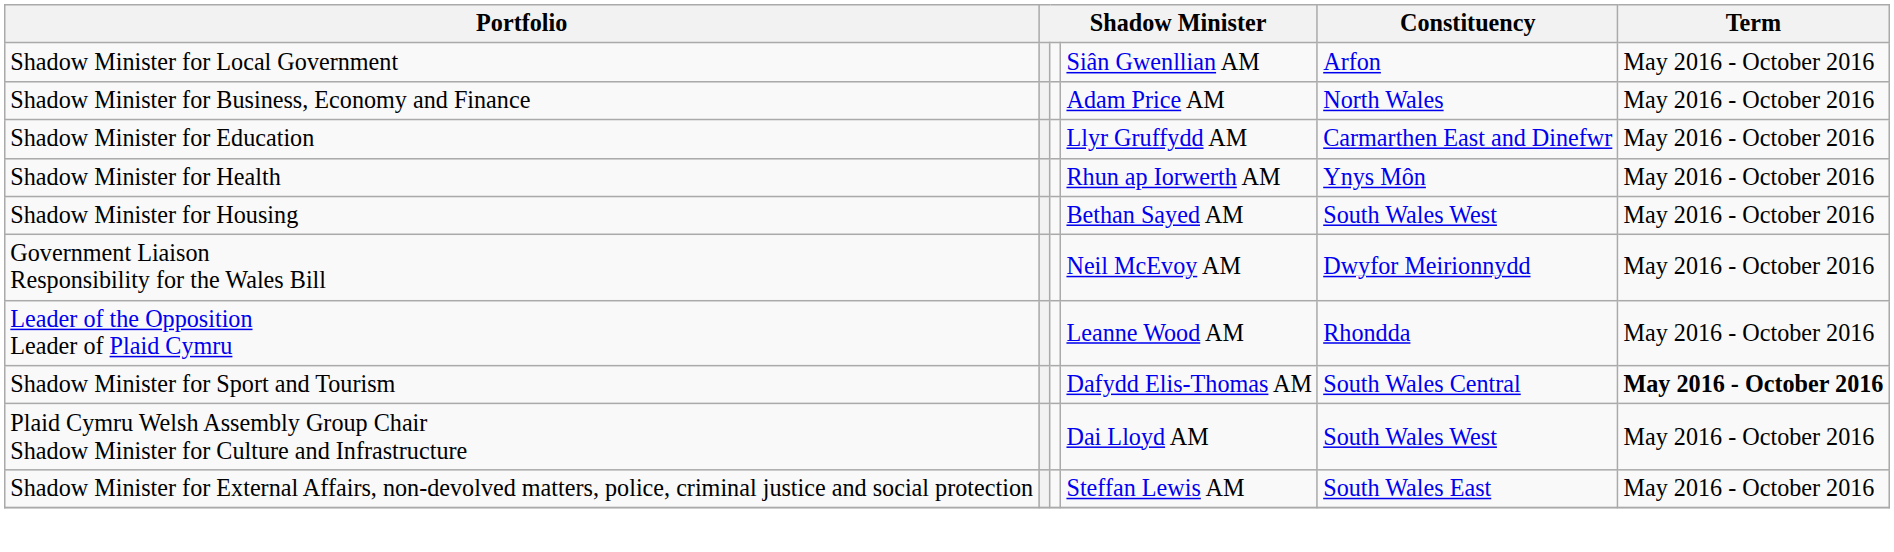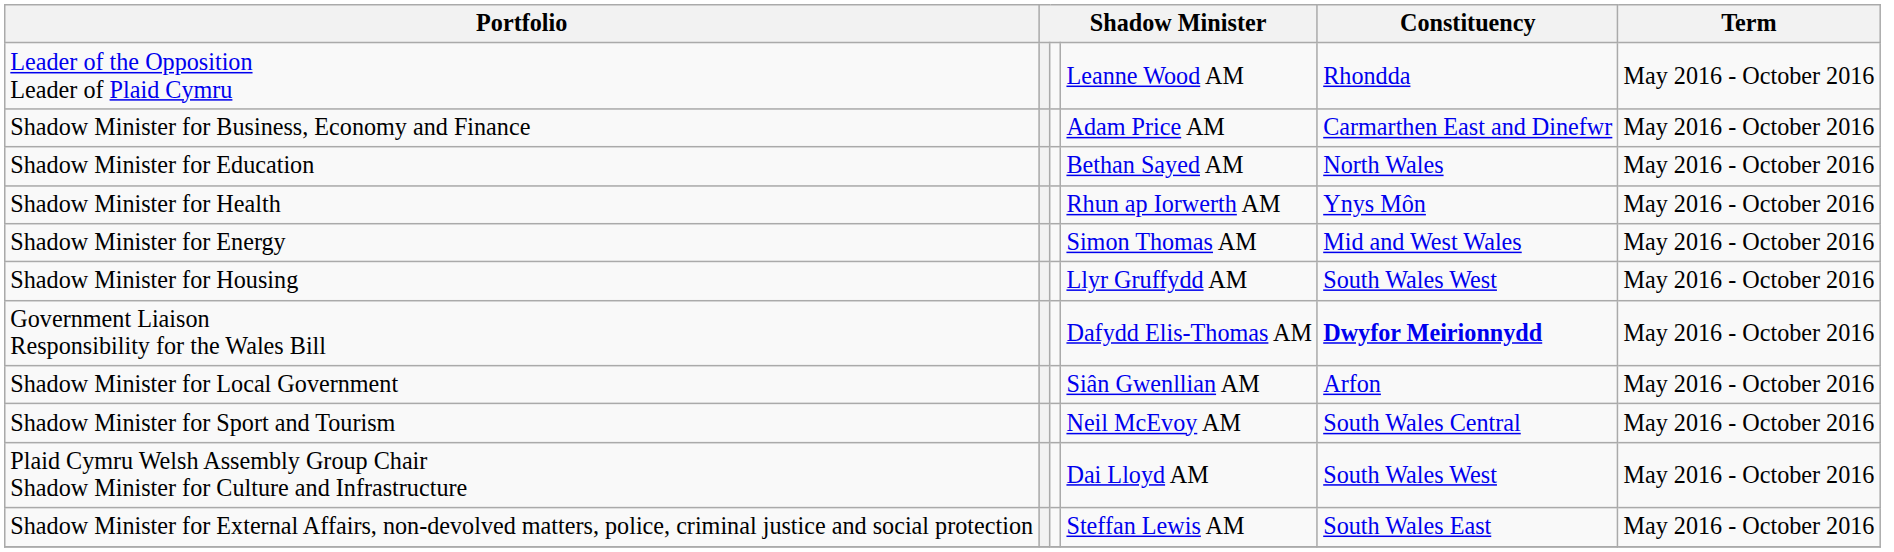rows swapped: (131, 332) <-> (204, 61)
(1383, 100) North Wales -> (1468, 127) Carmarthen East and Dinefwr
(1157, 138) Llyr Gruffydd AM -> (1155, 165) Bethan Sayed AM
(1468, 138) Carmarthen East and Dinefwr -> (1383, 165) North Wales
+ row: (148, 242)
(1155, 215) Bethan Sayed AM -> (1157, 280) Llyr Gruffydd AM
(1154, 267) Neil McEvoy AM -> (1189, 332) Dafydd Elis-Thomas AM
(1427, 267) normal -> (1433, 332) bold
(1189, 384) Dafydd Elis-Thomas AM -> (1154, 422) Neil McEvoy AM
(1753, 384) bold -> (1749, 422) normal
